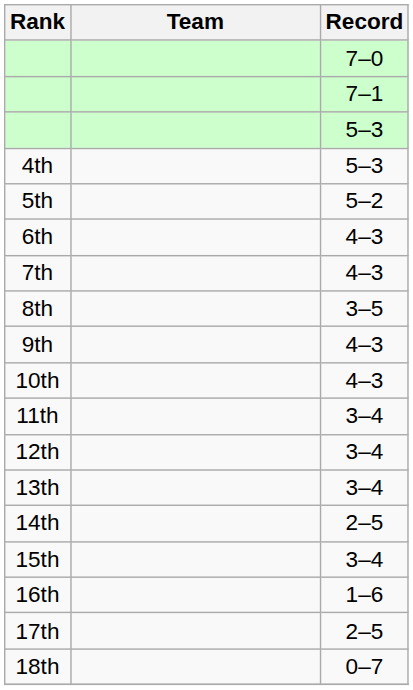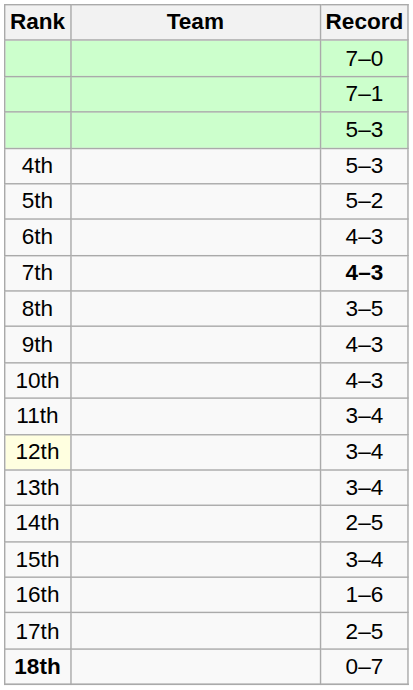(364, 272) normal -> (364, 272) bold
(37, 451) no background -> (37, 451) lightyellow background
(37, 666) normal -> (37, 666) bold
